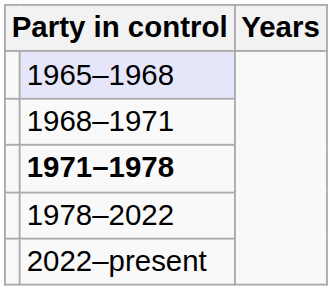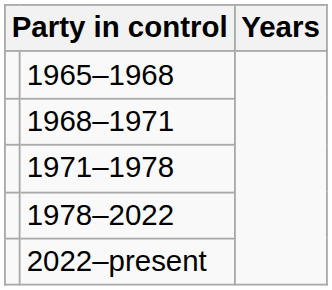(100, 74) lavender background -> (100, 74) no background
(100, 167) bold -> (100, 167) normal
